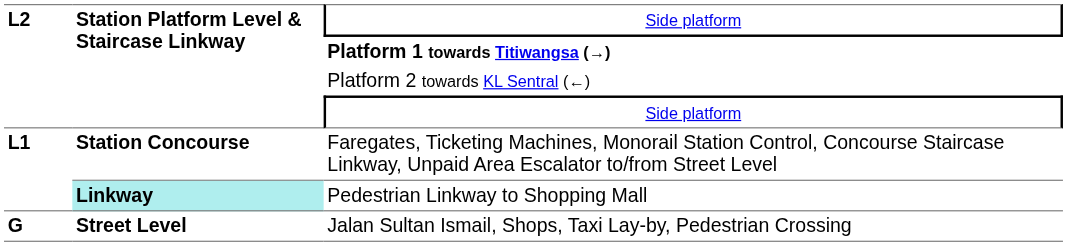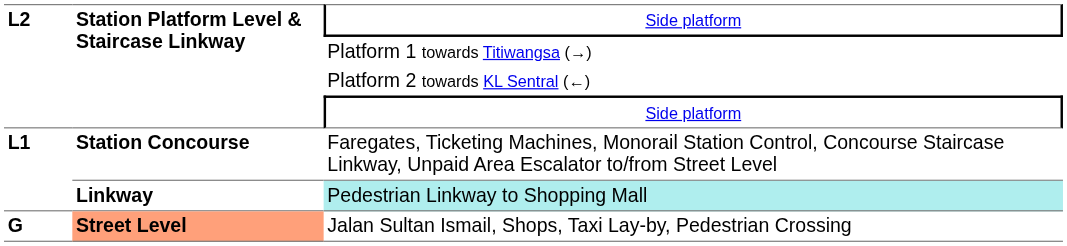(469, 51) bold -> (459, 51) normal
(114, 195) paleturquoise background -> (114, 195) no background
(487, 195) no background -> (487, 195) paleturquoise background
(131, 225) no background -> (131, 225) lightsalmon background
